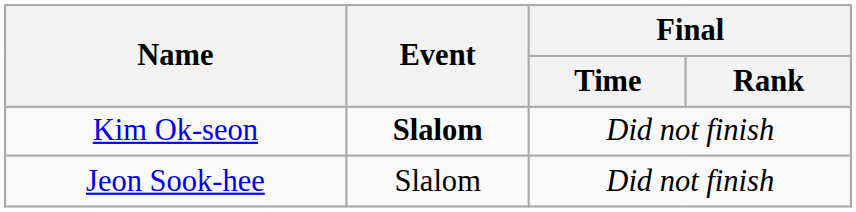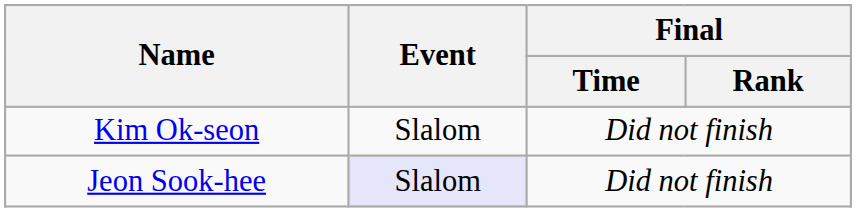(438, 130) bold -> (438, 130) normal
(438, 181) no background -> (438, 181) lavender background
